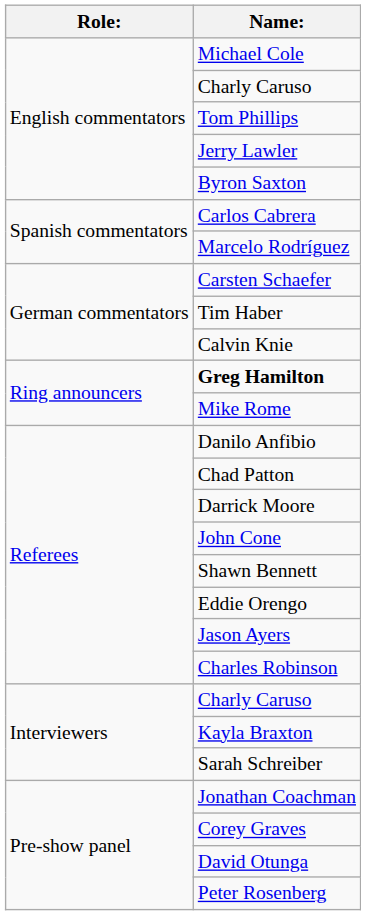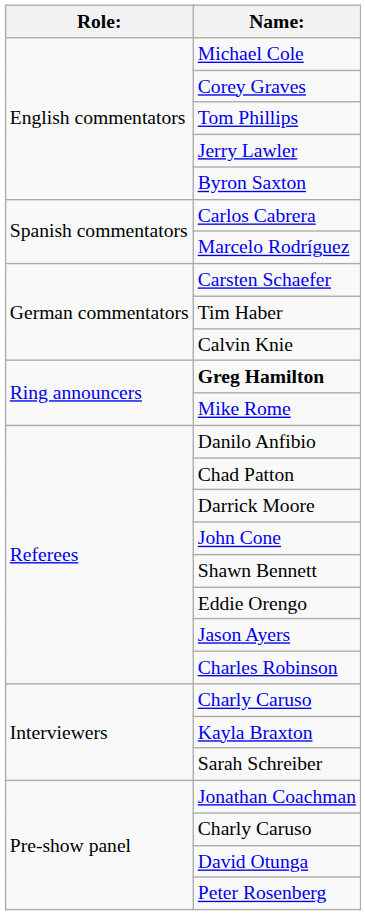(255, 86) Charly Caruso -> (252, 86) Corey Graves
(252, 828) Corey Graves -> (255, 828) Charly Caruso
